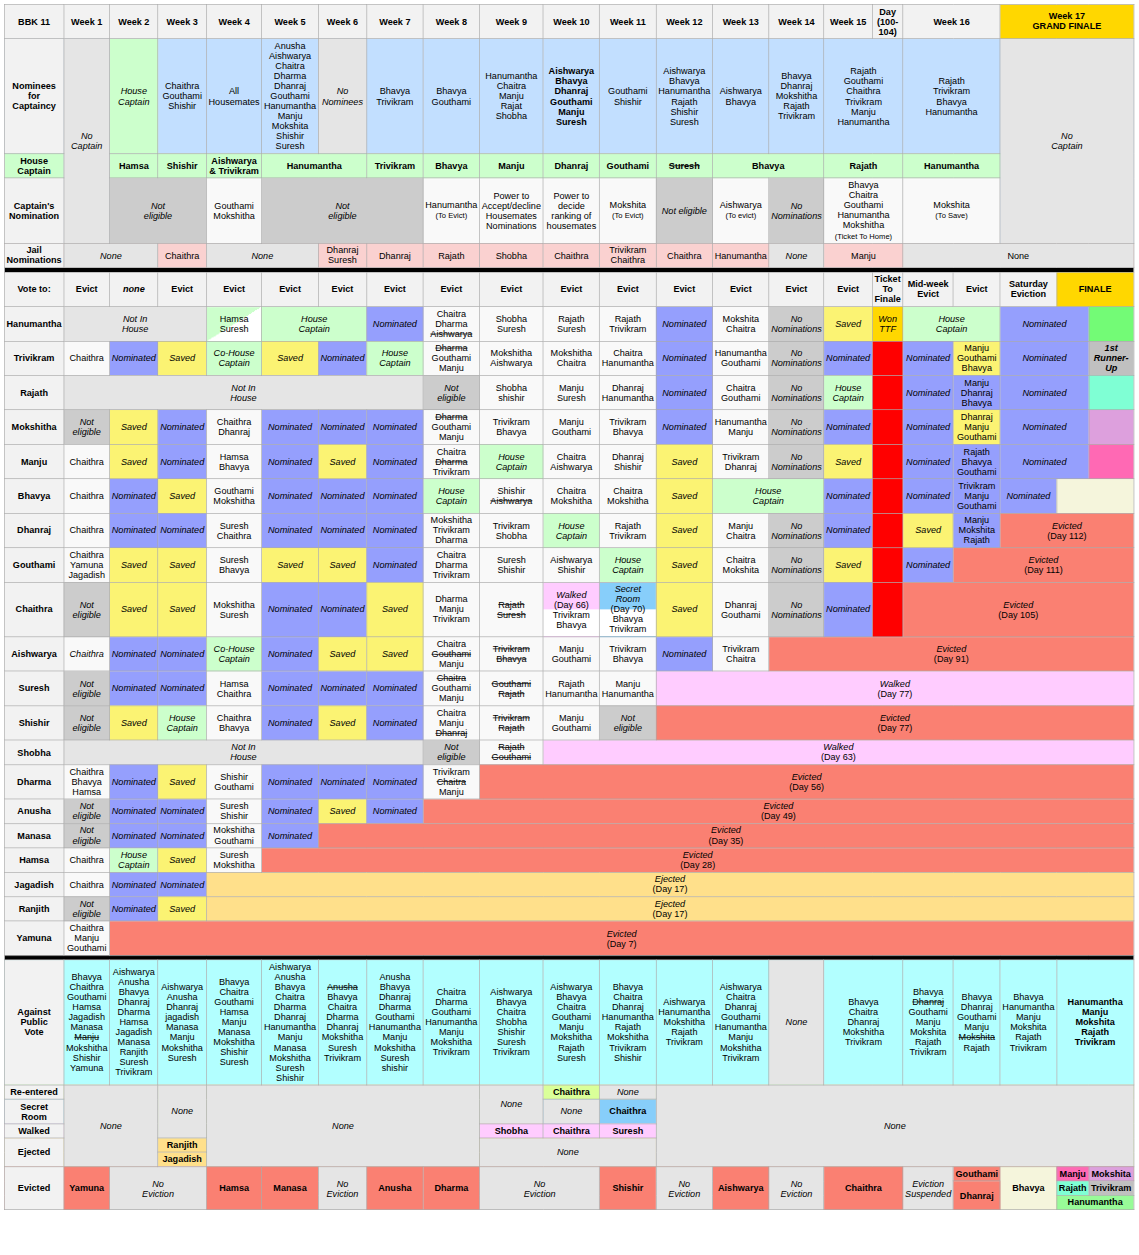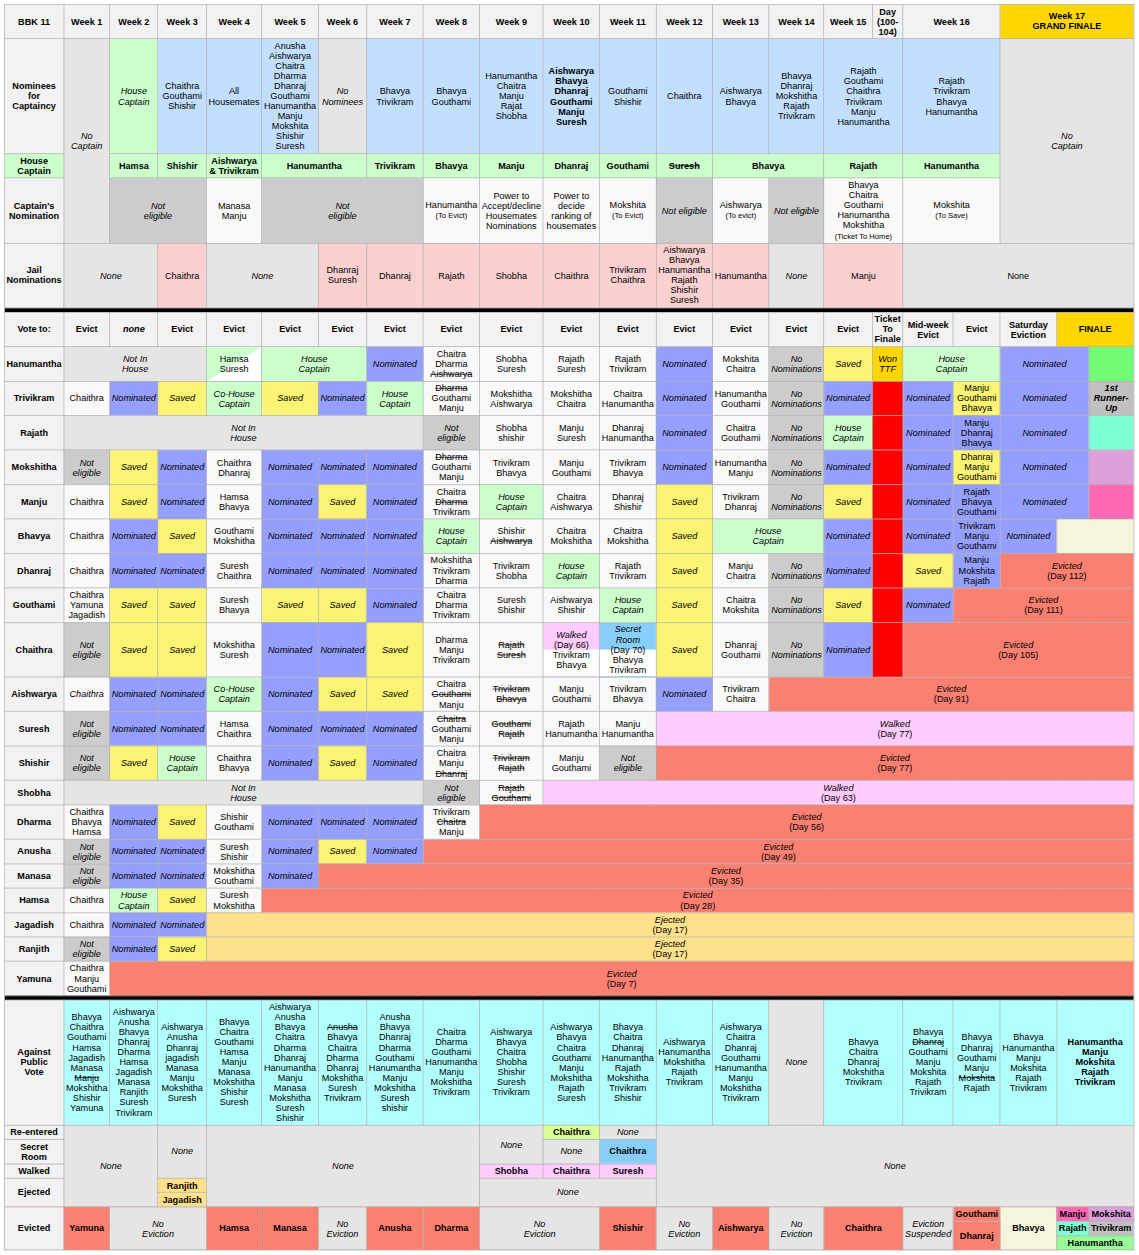(684, 96) Aishwarya Bhavya Hanumantha Rajath Shishir Suresh -> (684, 96) Chaithra
(234, 210) Gouthami Mokshitha -> (234, 210) Manasa Manju
(796, 210) No Nominations -> (796, 210) Not eligible
(684, 255) Chaithra -> (684, 275) Aishwarya Bhavya Hanumantha Rajath Shishir Suresh
